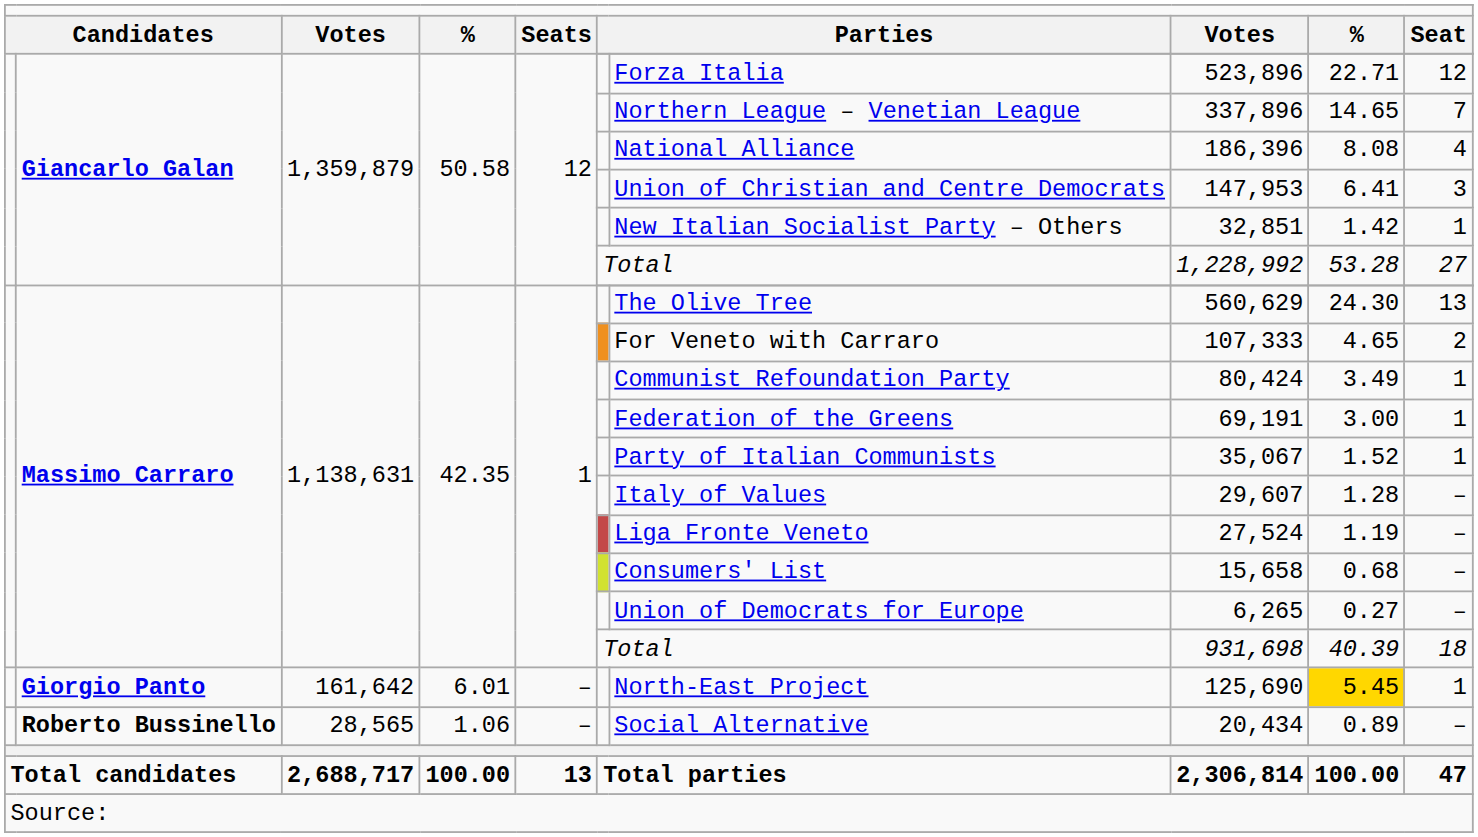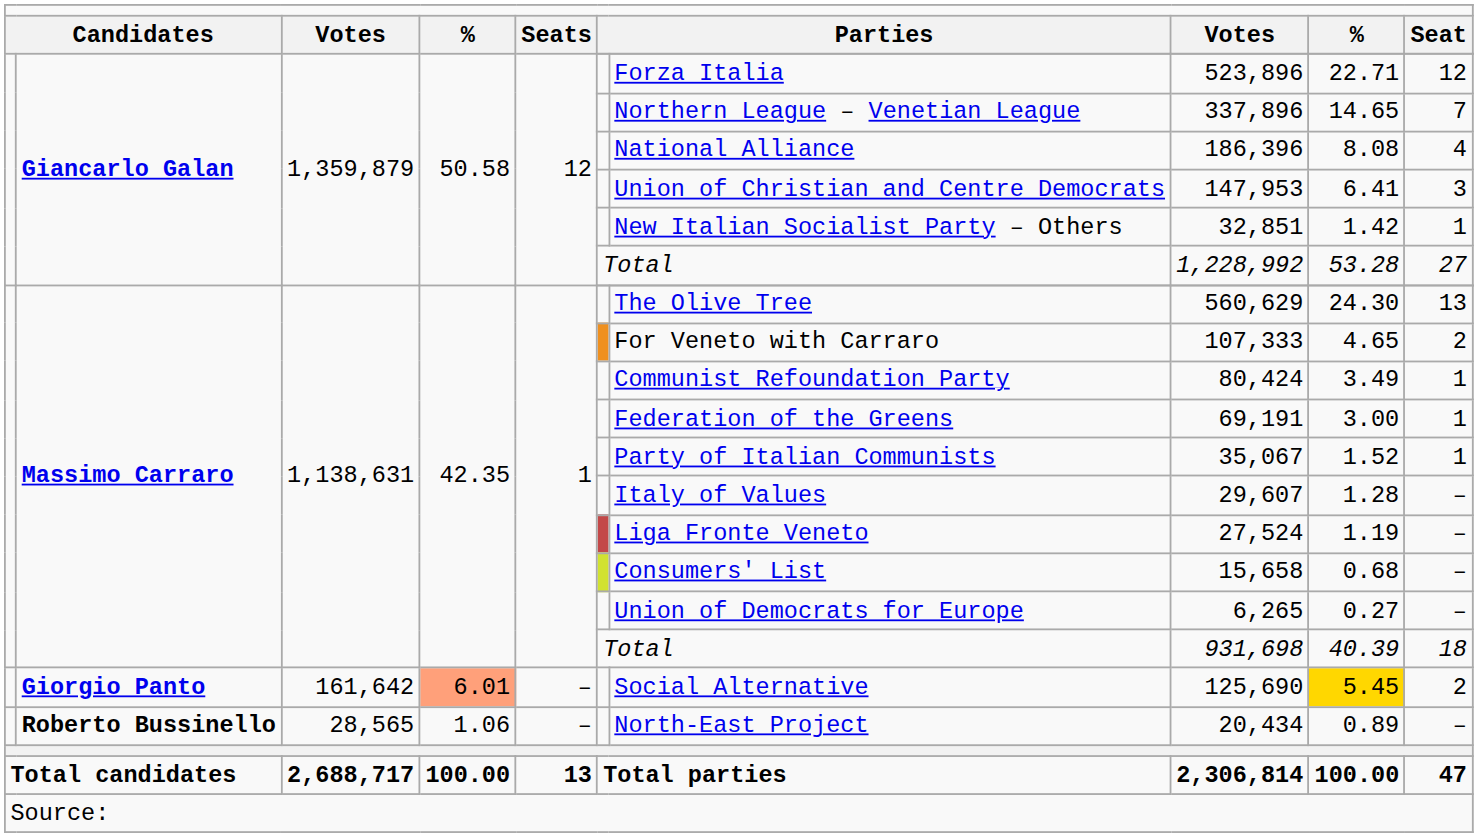(482, 687) no background -> (482, 687) lightsalmon background
(741, 687) North-East Project -> (741, 687) Social Alternative
(1460, 687) 1 -> (1460, 687) 2
(741, 726) Social Alternative -> (741, 726) North-East Project
